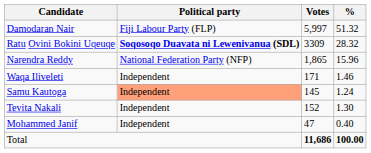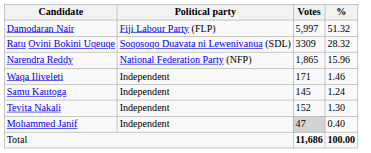(210, 44) bold -> (205, 44) normal
(145, 92) lightsalmon background -> (145, 92) no background
(309, 124) no background -> (301, 124) lightgrey background
